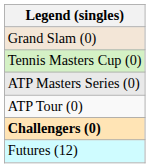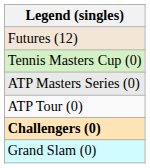(52, 38) Grand Slam (0) -> (43, 38) Futures (12)
(43, 151) Futures (12) -> (52, 151) Grand Slam (0)
